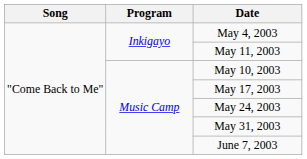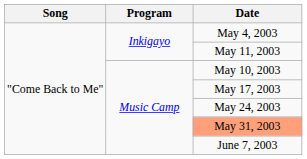(247, 126) no background -> (247, 126) lightsalmon background
